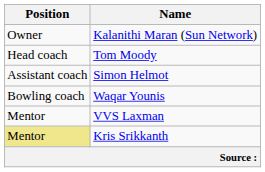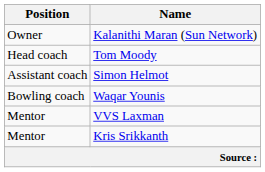(26, 136) khaki background -> (26, 136) no background
